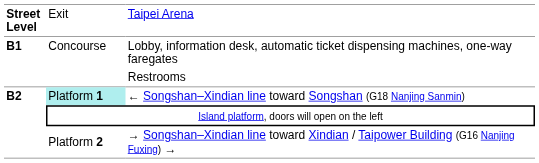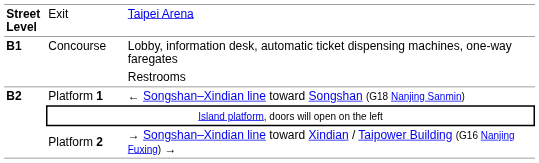(76, 96) paleturquoise background -> (76, 96) no background
